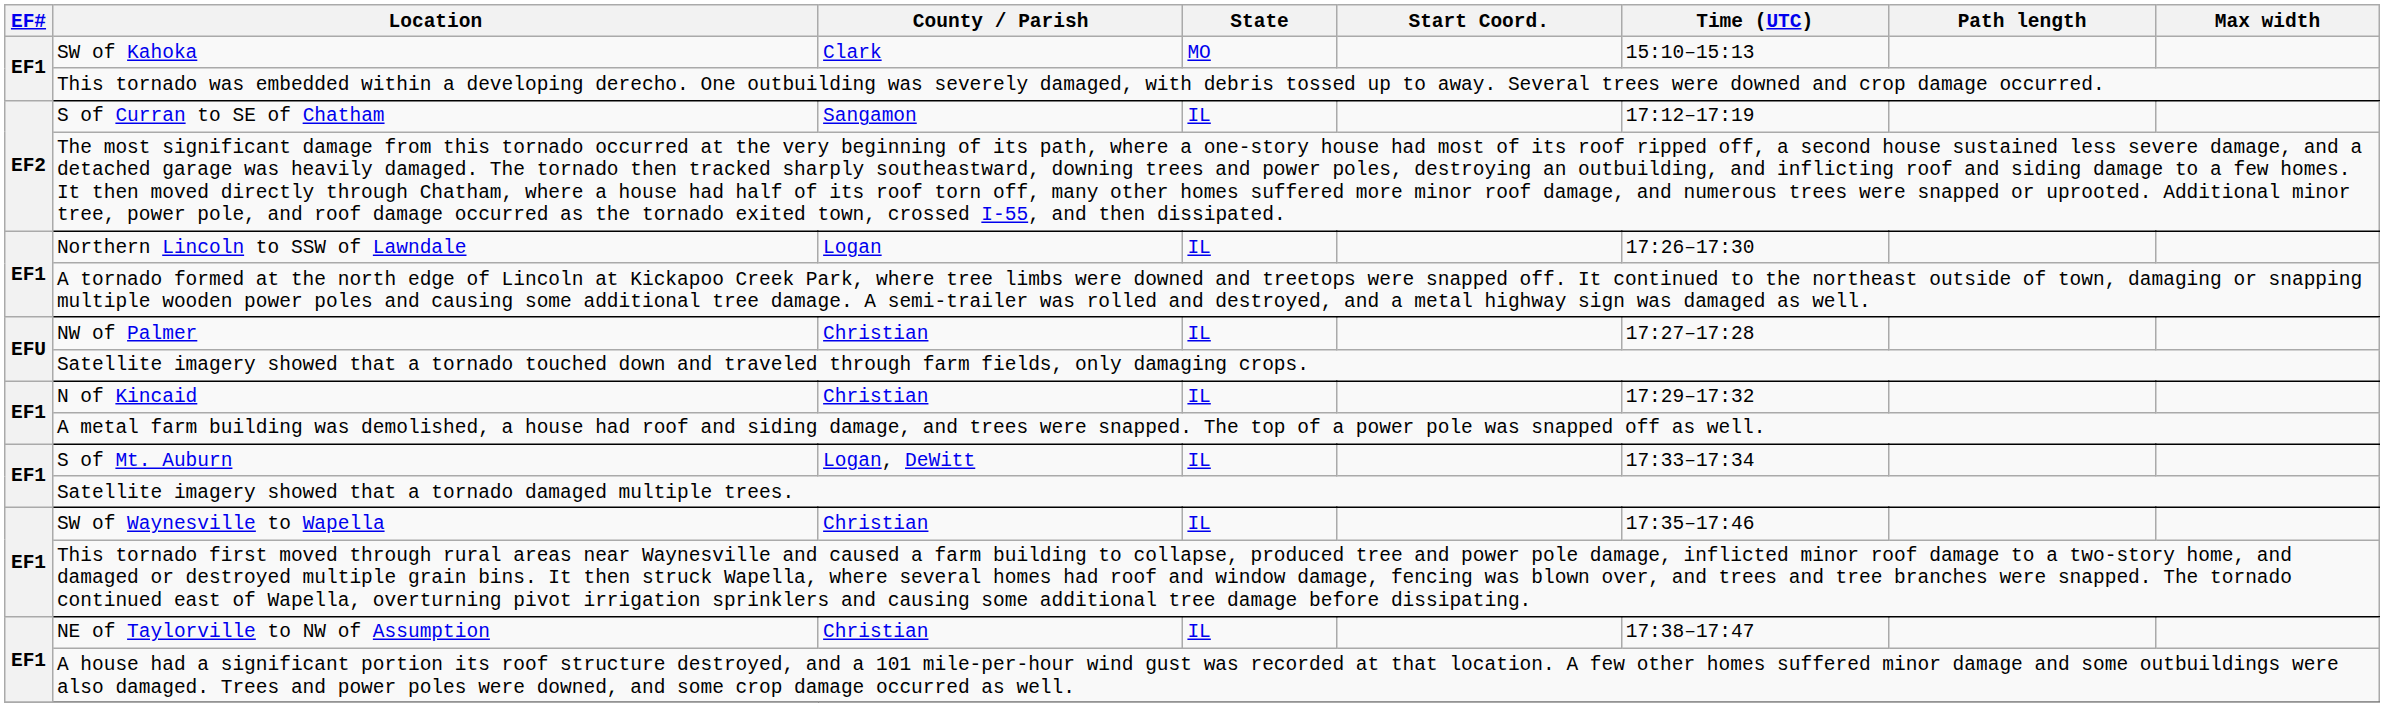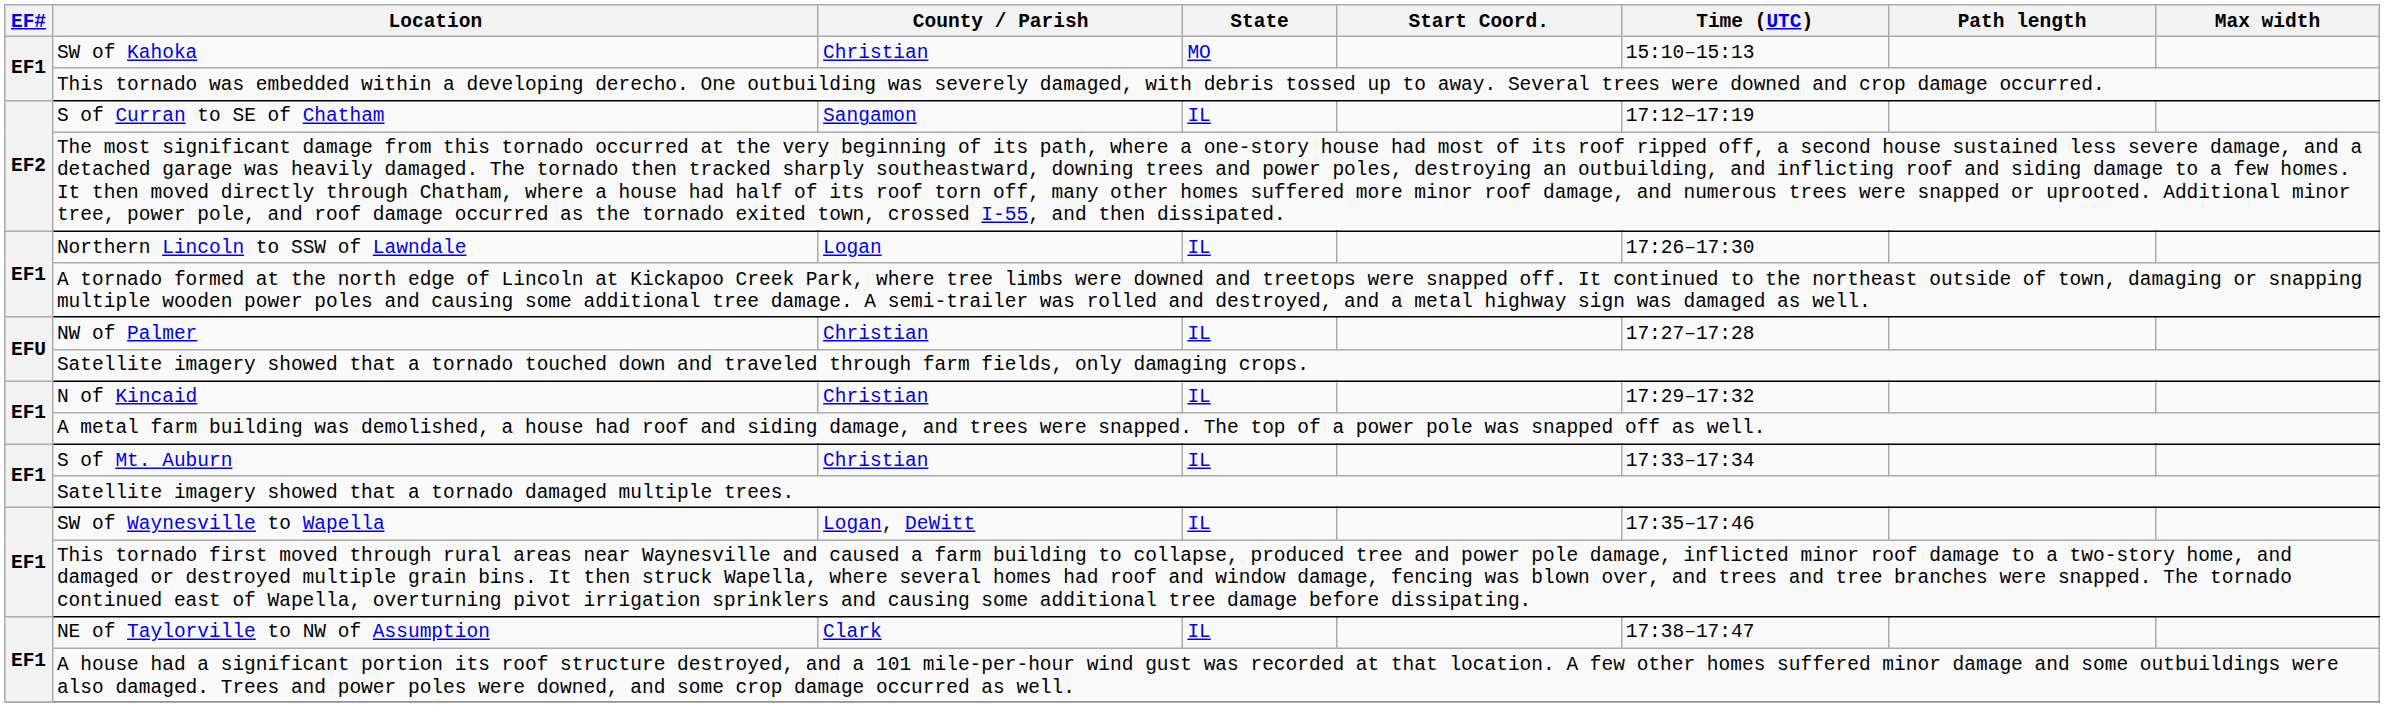(852, 52) Clark -> (876, 52) Christian
(899, 460) Logan, DeWitt -> (876, 460) Christian
(876, 524) Christian -> (899, 524) Logan, DeWitt
(876, 632) Christian -> (852, 632) Clark
